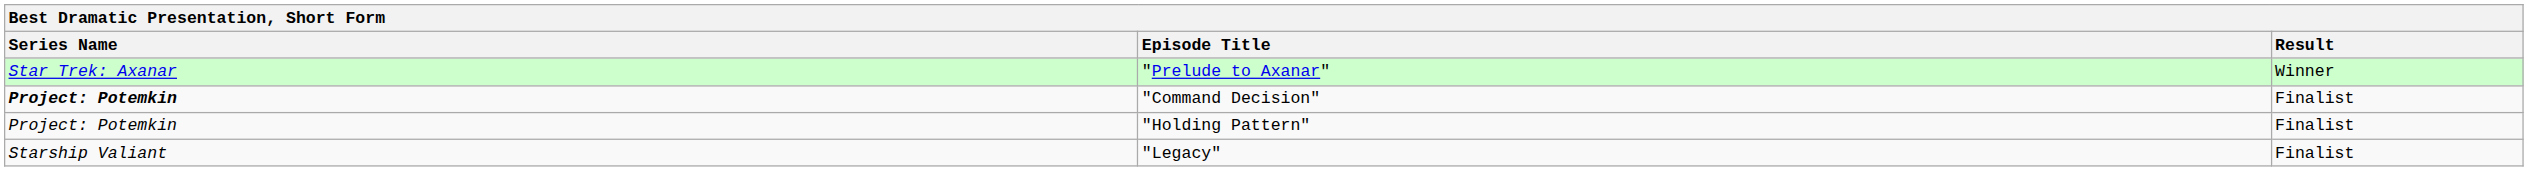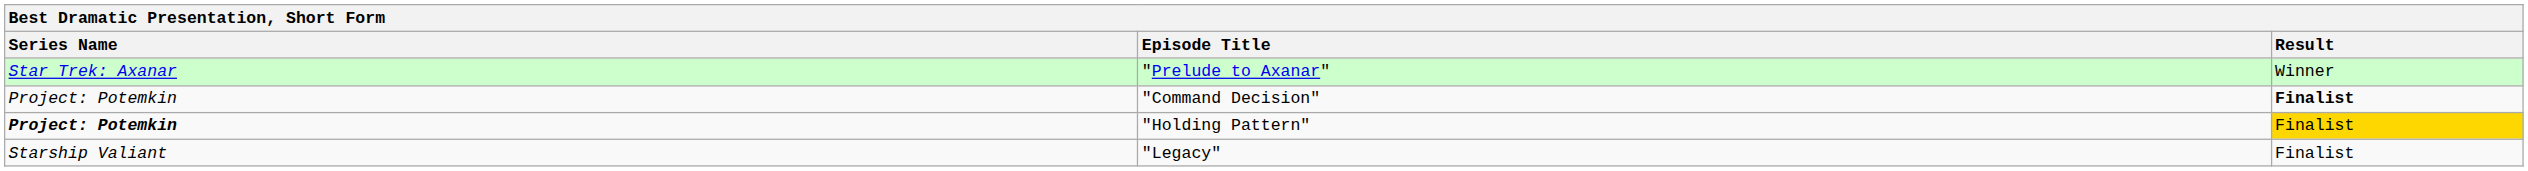(93, 99) bold -> (93, 99) normal
(2315, 99) normal -> (2315, 99) bold
(93, 126) normal -> (93, 126) bold
(2315, 126) no background -> (2315, 126) gold background
